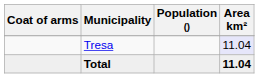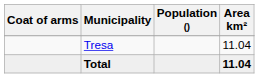(237, 45) lavender background -> (237, 45) no background
